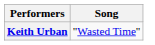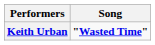(107, 31) normal -> (110, 31) bold
